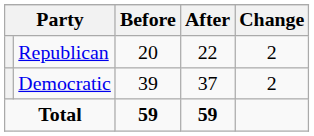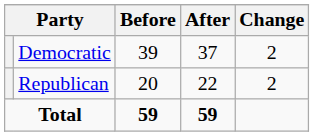rows swapped: (65, 83) <-> (64, 51)
